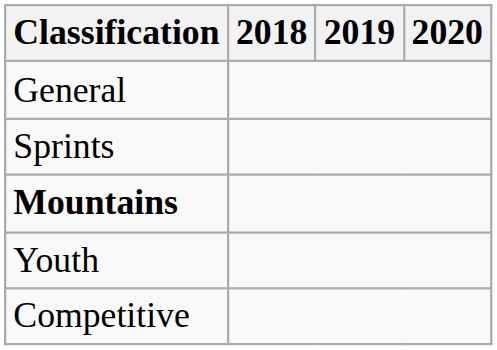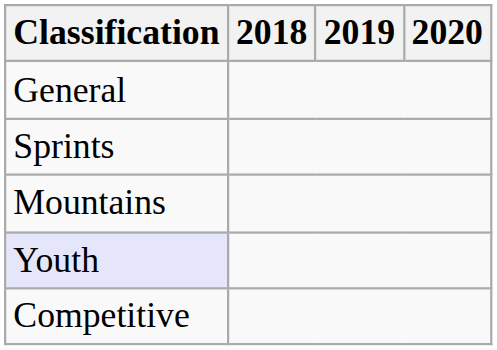(96, 202) bold -> (90, 202) normal
(56, 259) no background -> (56, 259) lavender background
